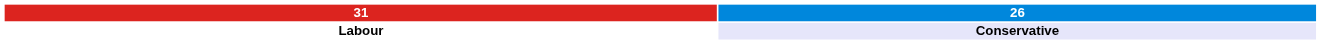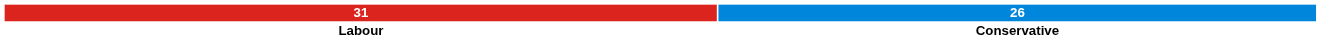(1017, 31) lavender background -> (1017, 31) no background
